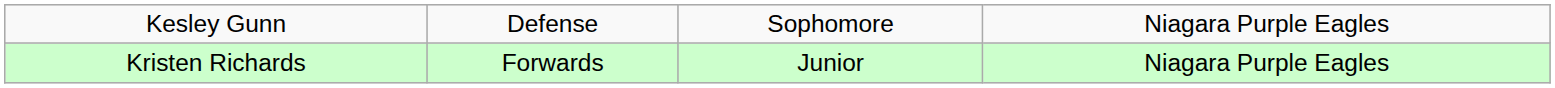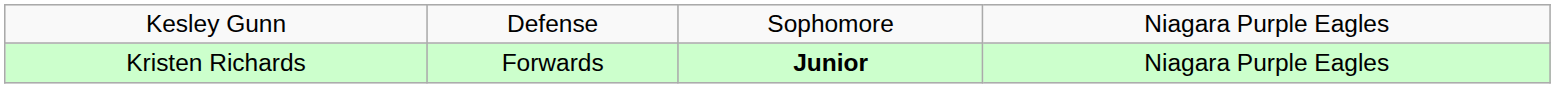(831, 62) normal -> (831, 62) bold
